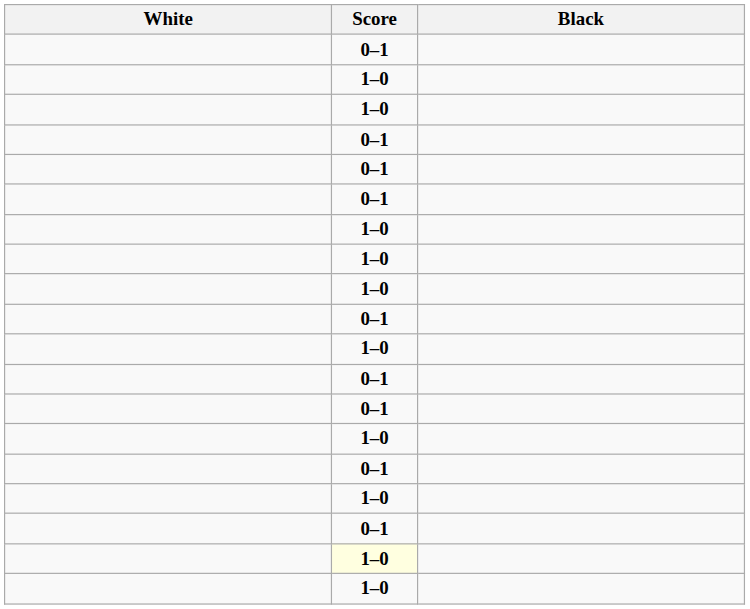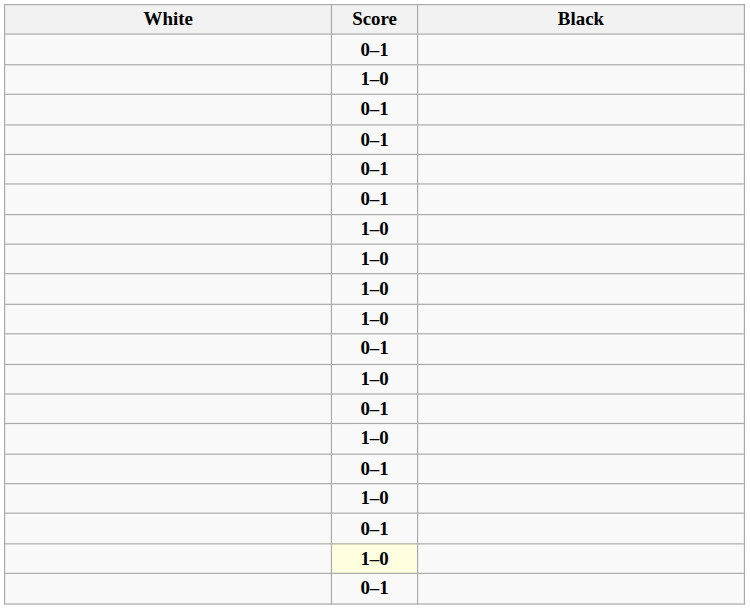(375, 109) 1–0 -> (375, 109) 0–1
(375, 318) 0–1 -> (375, 318) 1–0
(375, 348) 1–0 -> (375, 348) 0–1
(375, 378) 0–1 -> (375, 378) 1–0
(375, 588) 1–0 -> (375, 588) 0–1
